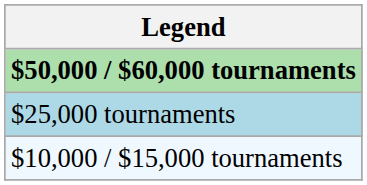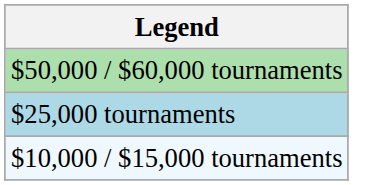(183, 70) bold -> (177, 70) normal
